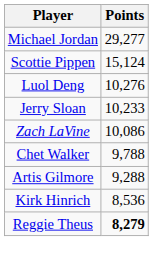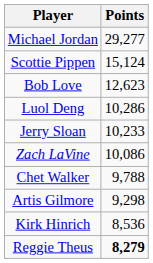+ row: (53, 85)
(125, 85) 10,276 -> (125, 108) 10,286
(128, 177) 9,288 -> (128, 200) 9,298
